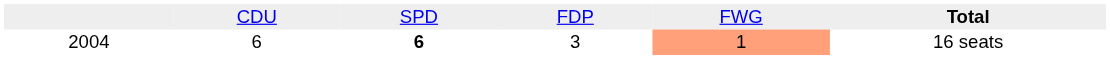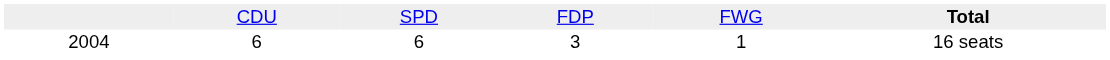(419, 42) bold -> (419, 42) normal
(741, 42) lightsalmon background -> (741, 42) no background
